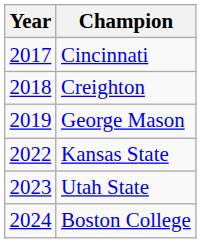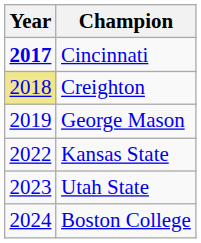(30, 54) normal -> (30, 54) bold
(30, 87) no background -> (30, 87) khaki background
